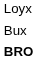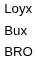(19, 52) bold -> (19, 52) normal
